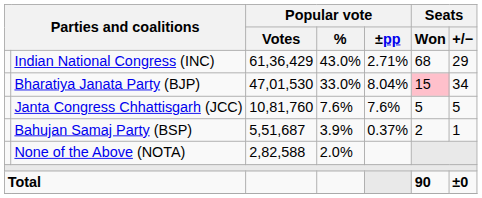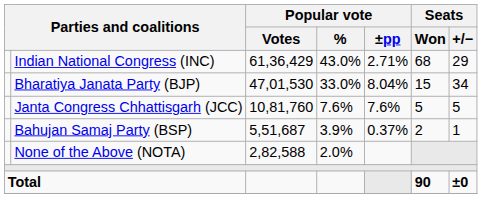(423, 84) pink background -> (423, 84) no background
